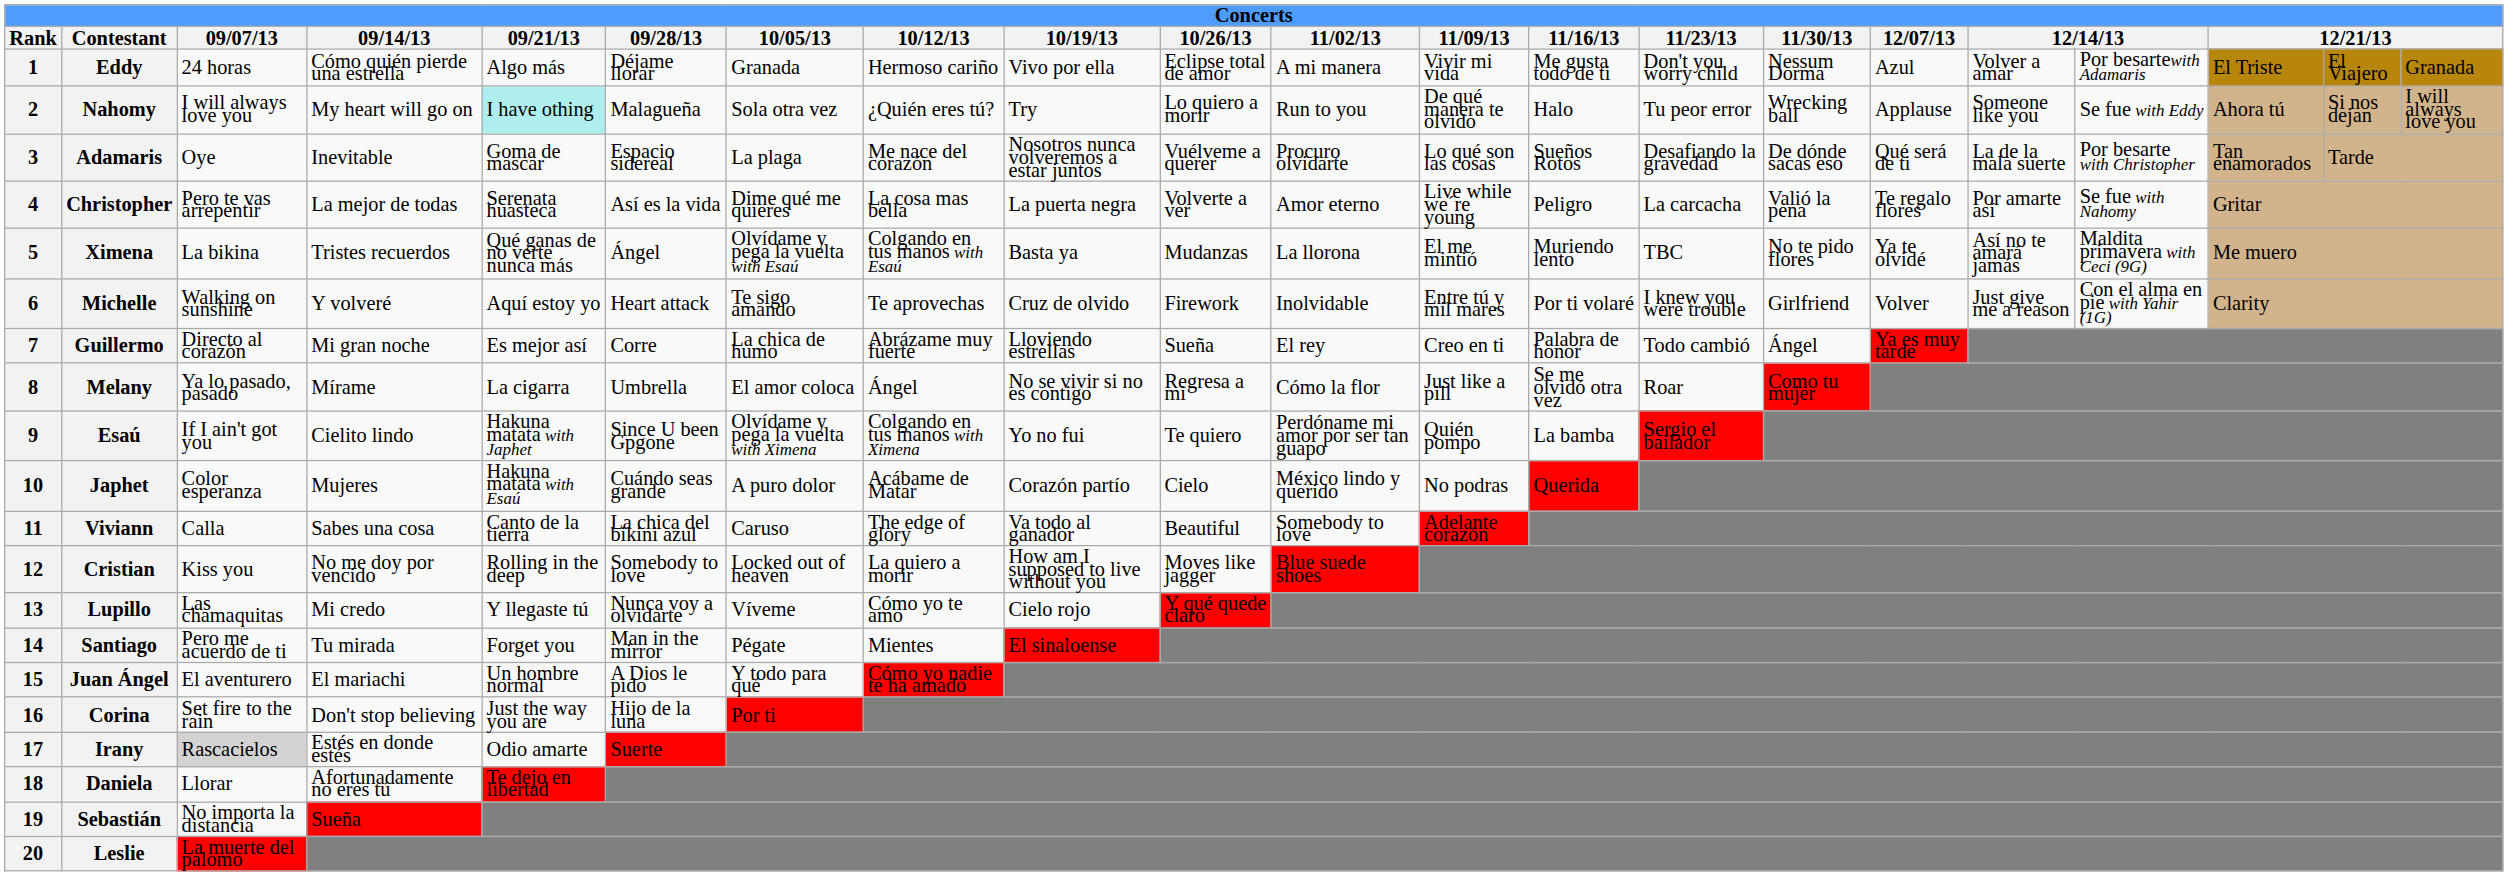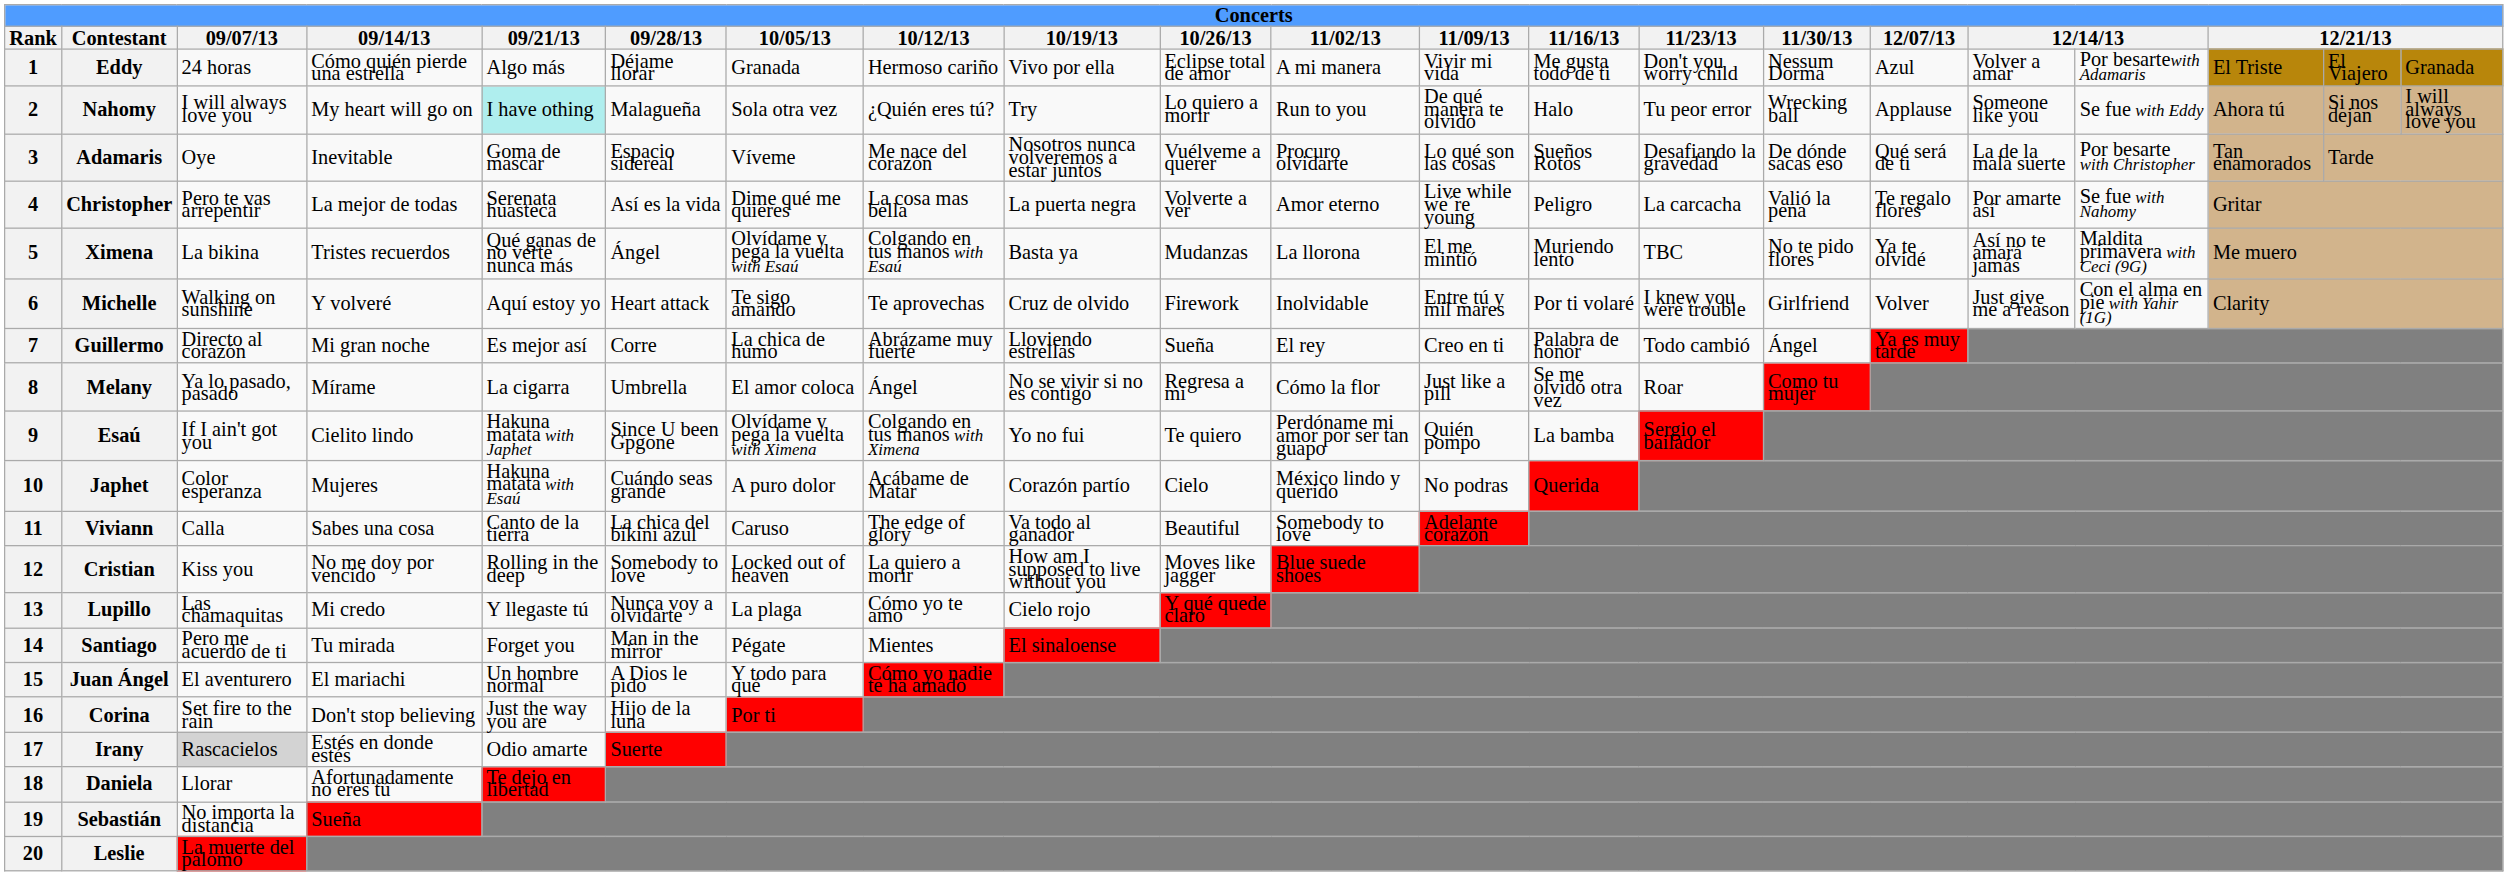(767, 157) La plaga -> (763, 157) Víveme
(763, 610) Víveme -> (767, 610) La plaga
